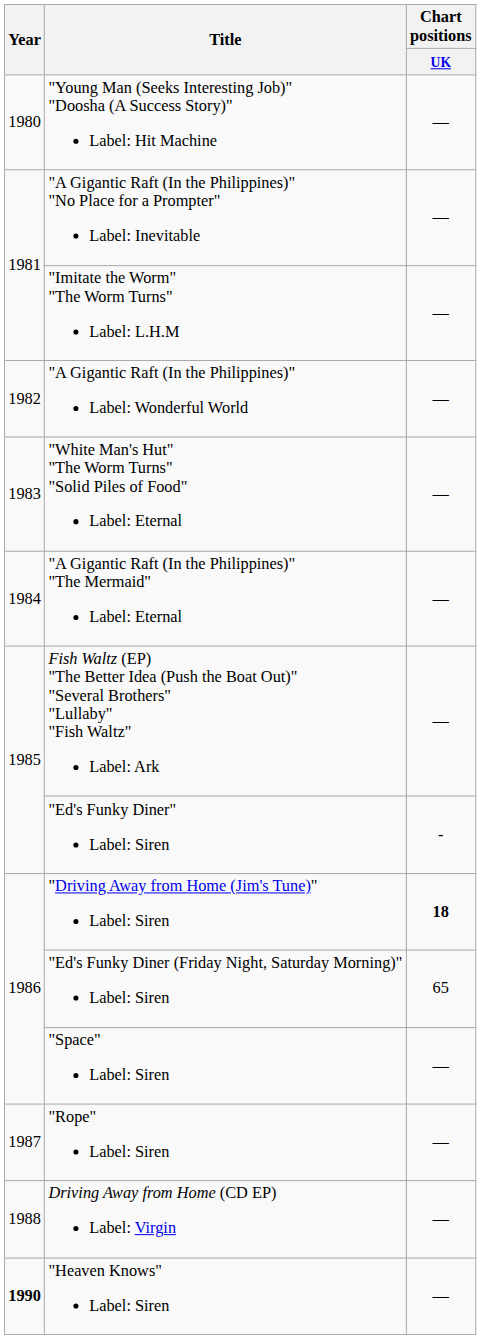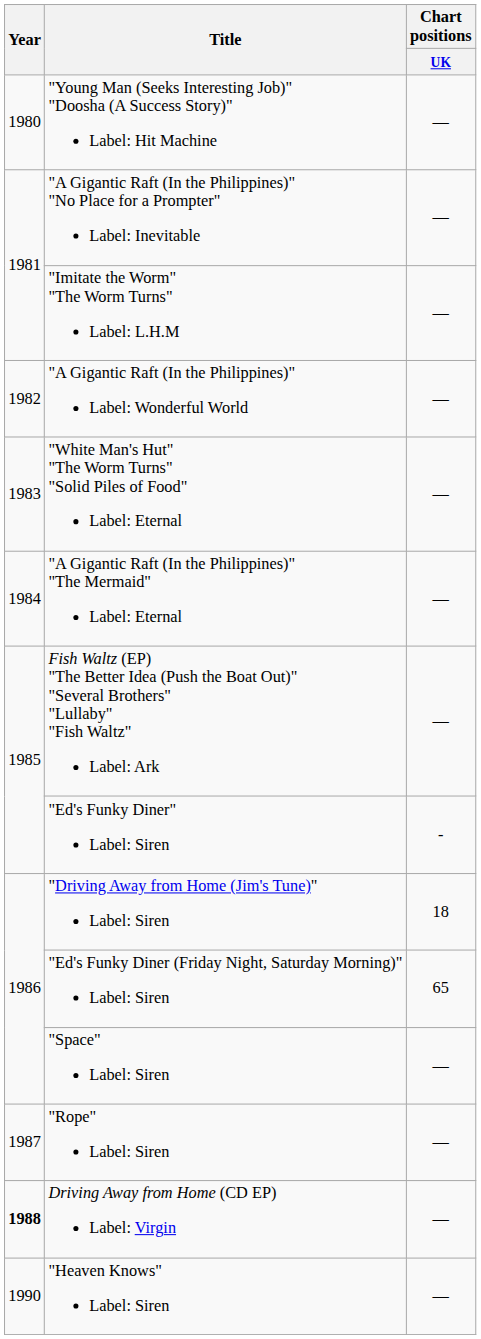(441, 911) bold -> (441, 911) normal
(25, 1219) normal -> (25, 1219) bold
(25, 1296) bold -> (25, 1296) normal
